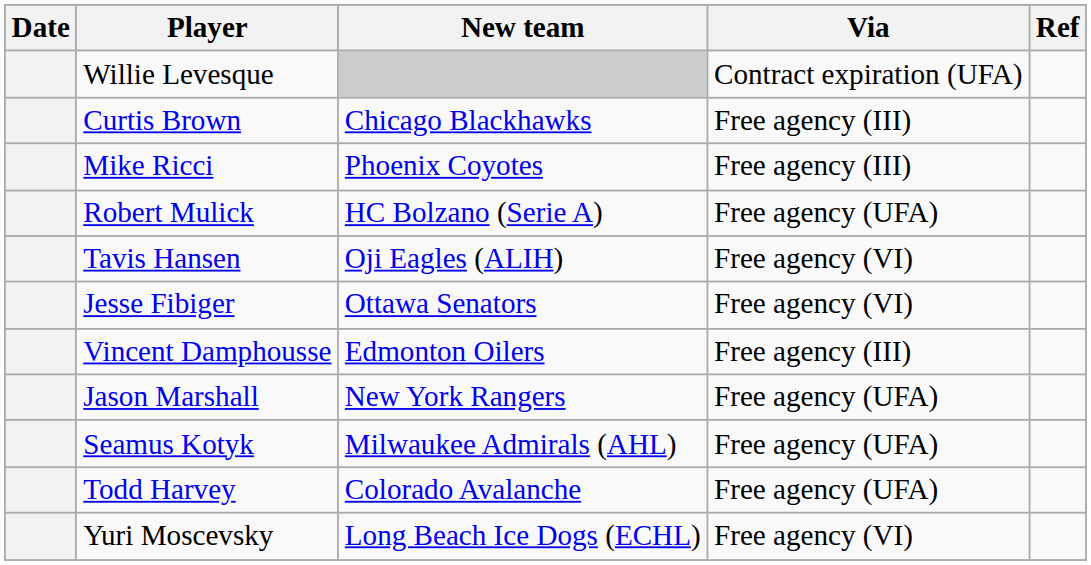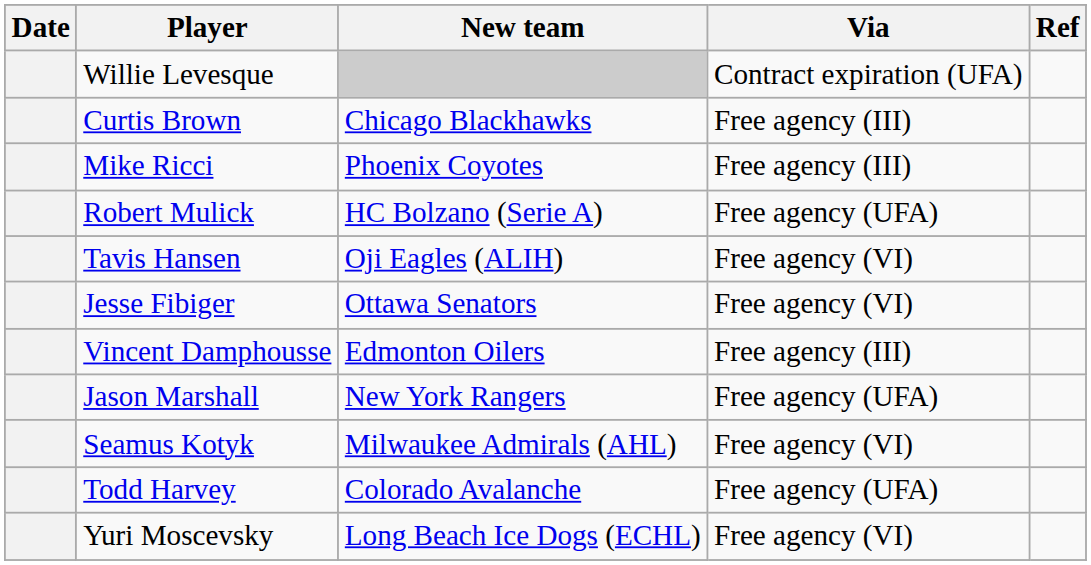(826, 443) Free agency (UFA) -> (814, 443) Free agency (VI)
